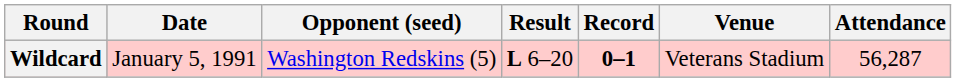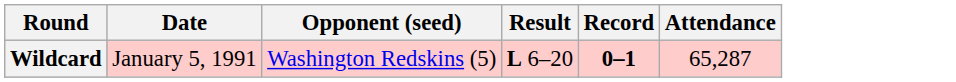- column: (744, 22)
(890, 58) 56,287 -> (720, 58) 65,287
